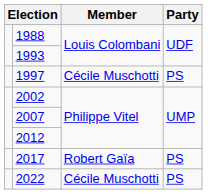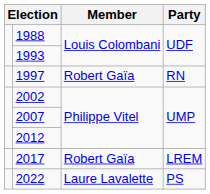(111, 76) Cécile Muschotti -> (99, 76) Robert Gaïa
(175, 76) PS -> (176, 76) RN
(175, 158) PS -> (184, 158) LREM
(111, 179) Cécile Muschotti -> (108, 179) Laure Lavalette
